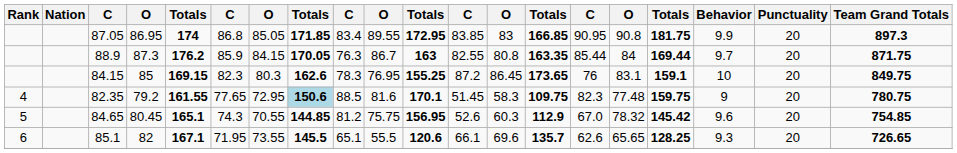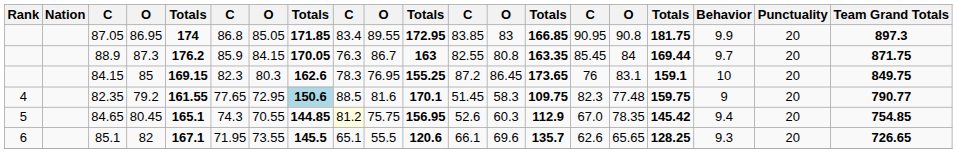(590, 55) 85.44 -> (590, 55) 85.45
(891, 96) 780.75 -> (891, 96) 790.77
(349, 117) no background -> (349, 117) lightyellow background
(629, 117) 78.32 -> (629, 117) 78.35
(724, 117) 9.6 -> (724, 117) 9.4
